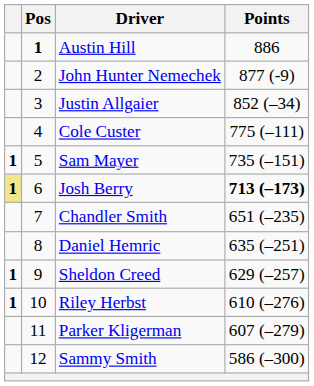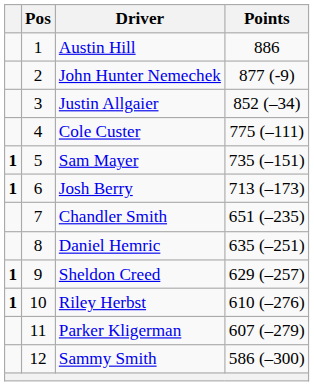(38, 47) bold -> (38, 47) normal
(13, 188) khaki background -> (13, 188) no background
(267, 188) bold -> (267, 188) normal
